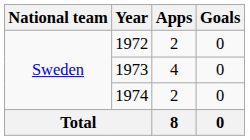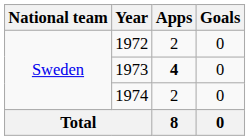(174, 69) normal -> (174, 69) bold
